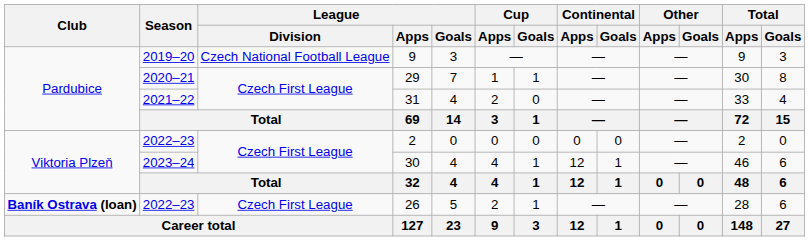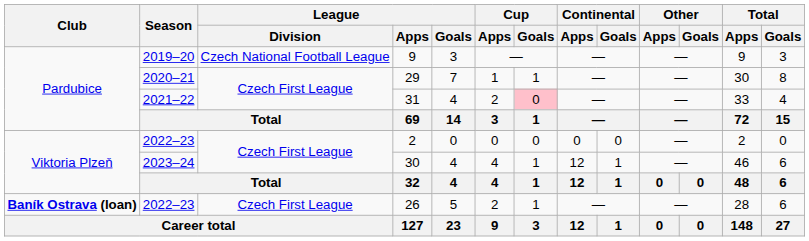(536, 99) no background -> (536, 99) pink background
